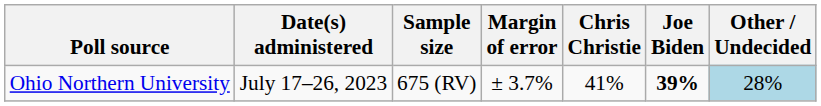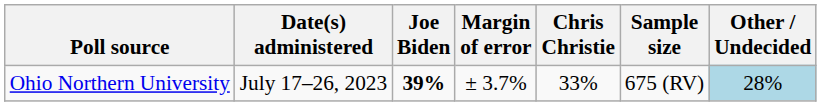columns swapped: (437, 35) <-> (678, 35)
(604, 82) 41% -> (578, 82) 33%
